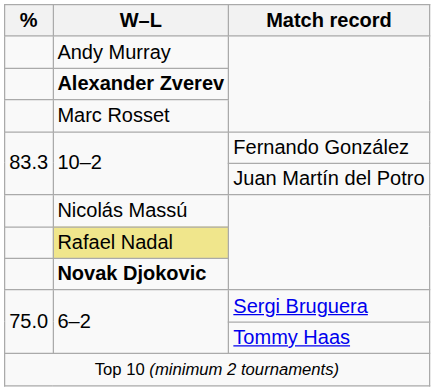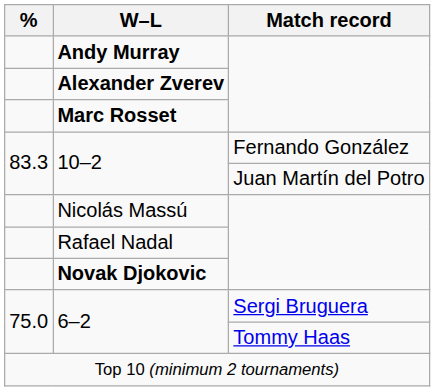(114, 52) normal -> (119, 52) bold
(114, 115) normal -> (117, 115) bold
(115, 242) khaki background -> (115, 242) no background
